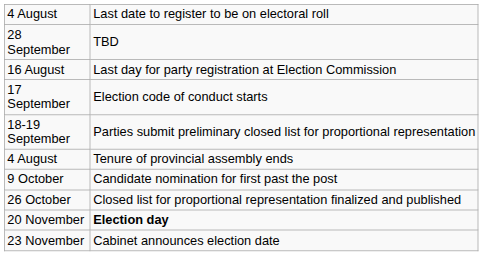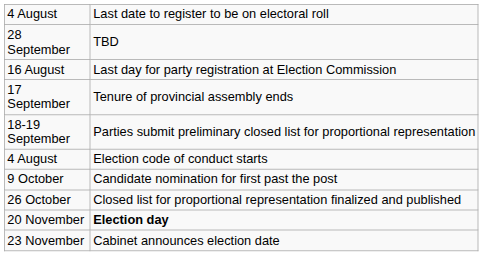(180, 97) Election code of conduct starts -> (193, 97) Tenure of provincial assembly ends
(193, 159) Tenure of provincial assembly ends -> (180, 159) Election code of conduct starts
